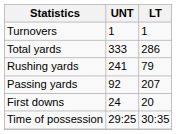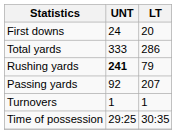rows swapped: (36, 102) <-> (32, 31)
(118, 66) normal -> (118, 66) bold
